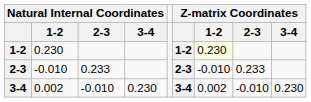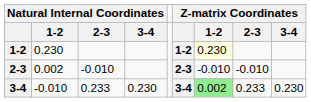(51, 69) -0.010 -> (49, 69) 0.002
(95, 69) 0.233 -> (97, 69) -0.010
(250, 69) 0.233 -> (252, 69) -0.010
(49, 87) 0.002 -> (51, 87) -0.010
(97, 87) -0.010 -> (95, 87) 0.233
(212, 87) no background -> (212, 87) lightgreen background
(252, 87) -0.010 -> (250, 87) 0.233
